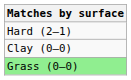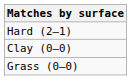(43, 66) lightgreen background -> (43, 66) no background
